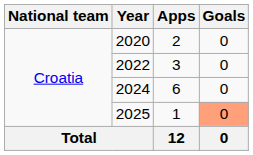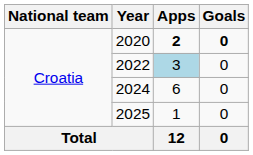(176, 41) normal -> (176, 41) bold
(224, 41) normal -> (224, 41) bold
(176, 65) no background -> (176, 65) lightblue background
(224, 114) lightsalmon background -> (224, 114) no background
